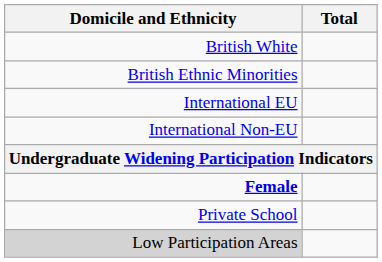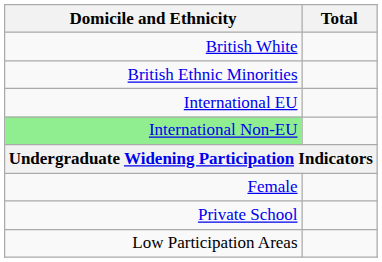(223, 130) no background -> (223, 130) lightgreen background
(271, 186) bold -> (273, 186) normal
(215, 242) lightgrey background -> (215, 242) no background
